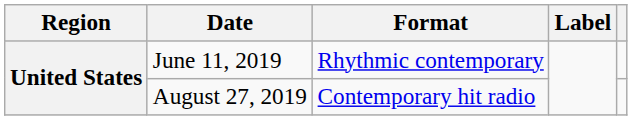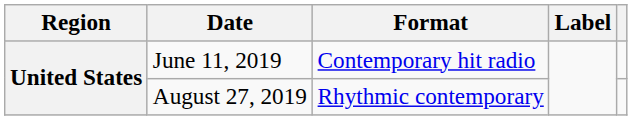(431, 59) Rhythmic contemporary -> (426, 59) Contemporary hit radio
(426, 96) Contemporary hit radio -> (431, 96) Rhythmic contemporary
